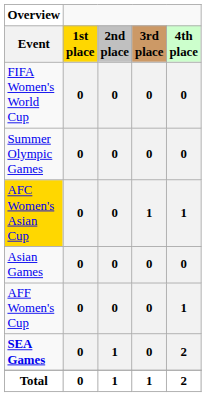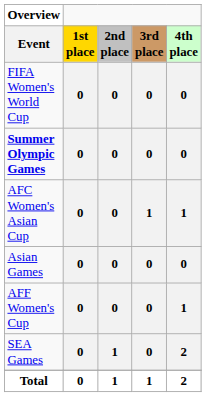(30, 154) normal -> (31, 154) bold
(31, 213) gold background -> (31, 213) no background
(26, 352) bold -> (25, 352) normal
